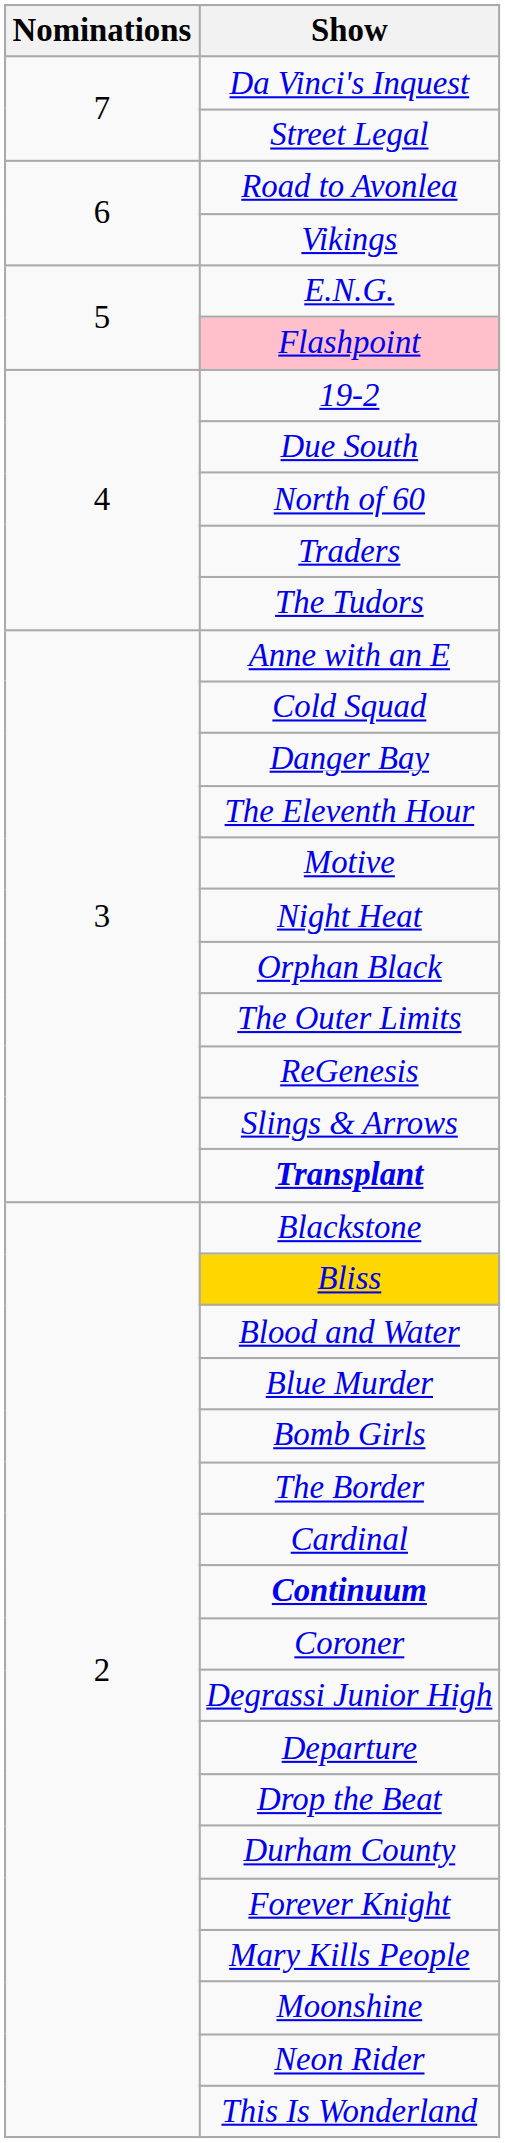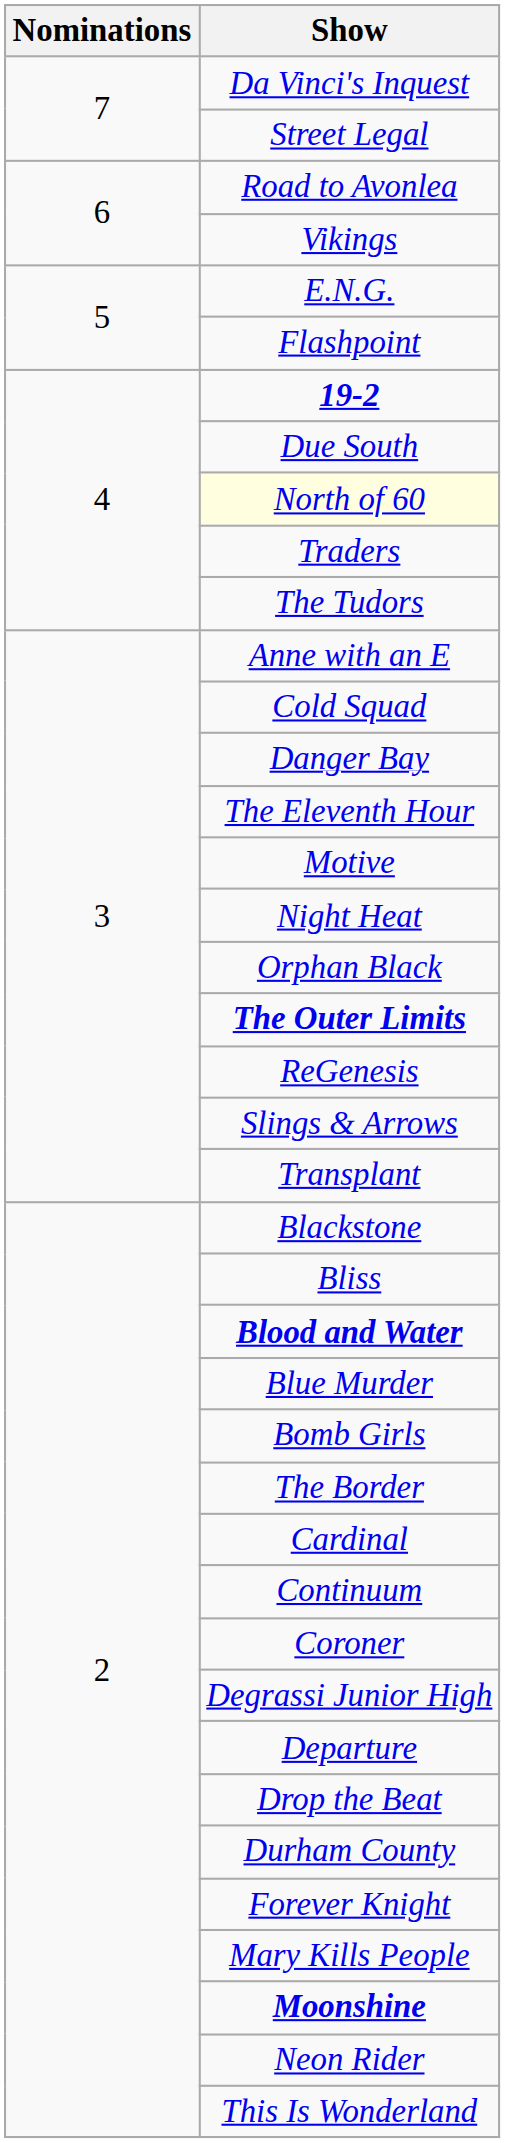(349, 342) pink background -> (349, 342) no background
(349, 394) normal -> (349, 394) bold
(349, 498) no background -> (349, 498) lightyellow background
(349, 1018) normal -> (349, 1018) bold
(349, 1174) bold -> (349, 1174) normal
(349, 1278) gold background -> (349, 1278) no background
(349, 1330) normal -> (349, 1330) bold
(349, 1591) bold -> (349, 1591) normal
(349, 2007) normal -> (349, 2007) bold
